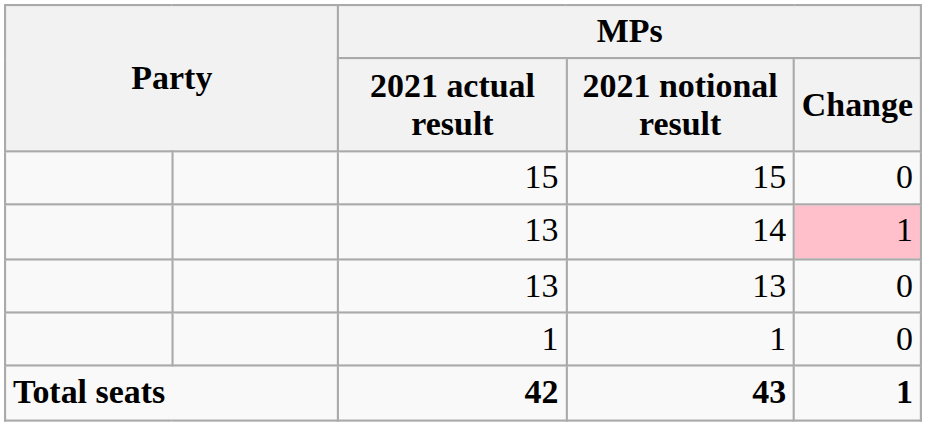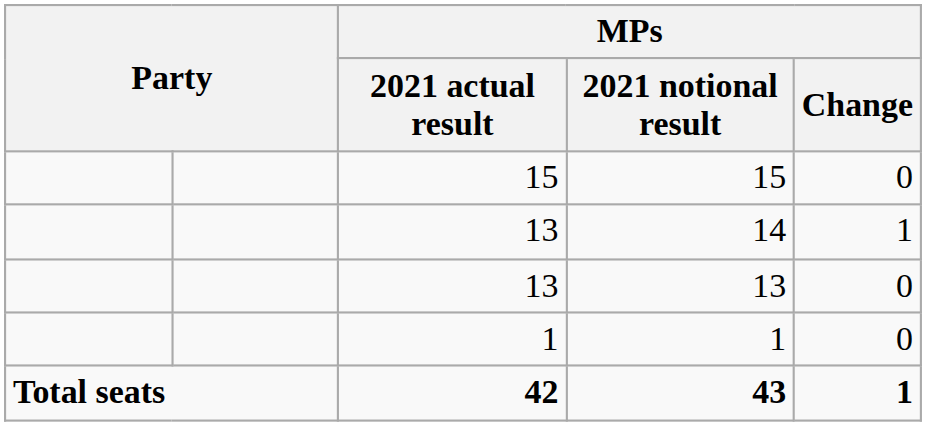(905, 230) pink background -> (905, 230) no background
